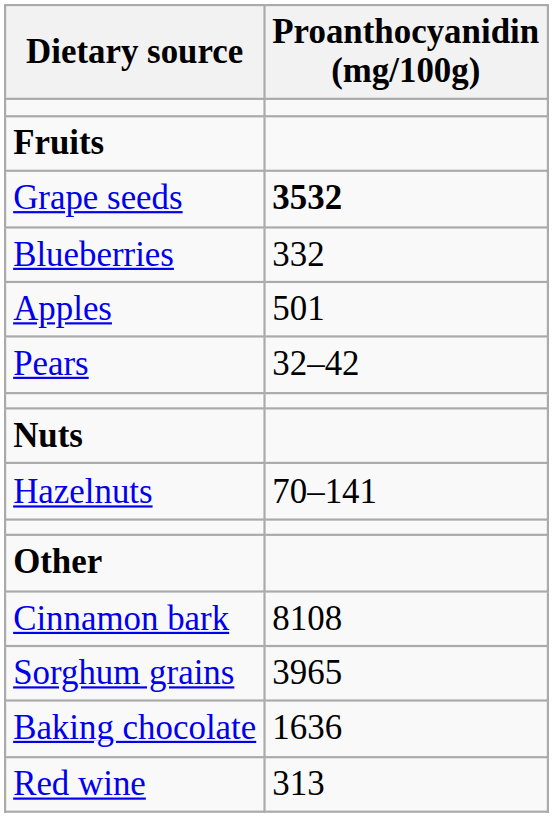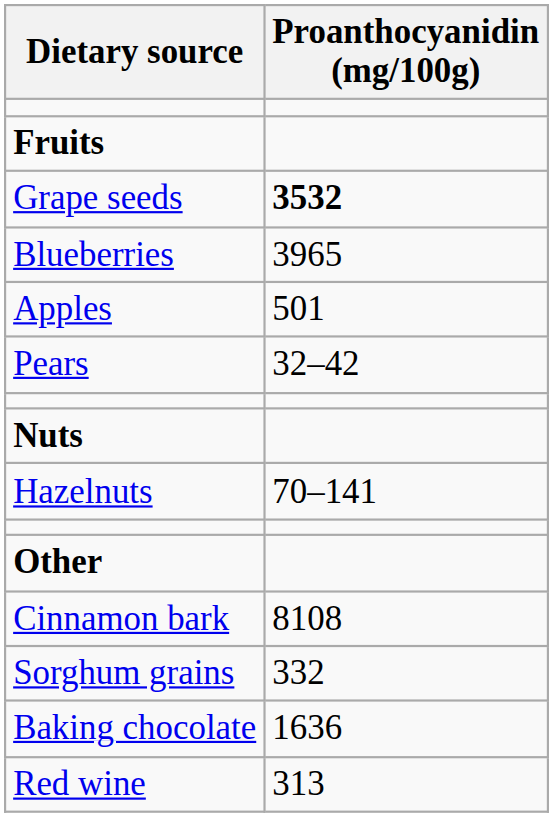(298, 253) 332 -> (307, 253) 3965
(307, 672) 3965 -> (298, 672) 332
